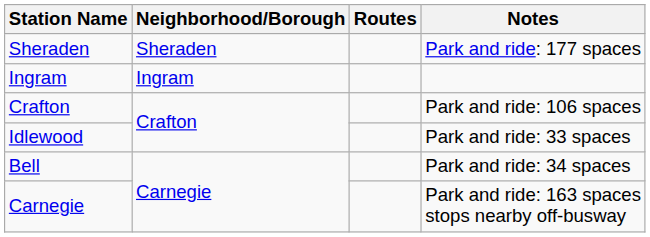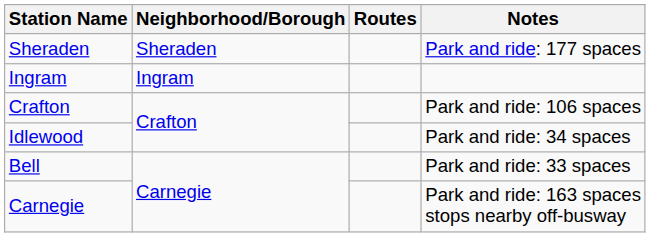(528, 136) Park and ride: 33 spaces -> (528, 136) Park and ride: 34 spaces
(528, 166) Park and ride: 34 spaces -> (528, 166) Park and ride: 33 spaces
